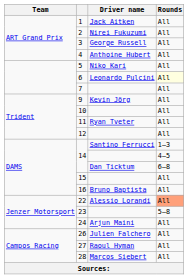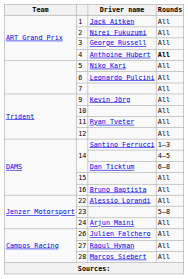(164, 55) normal -> (164, 55) bold
(164, 77) lightyellow background -> (164, 77) no background
(164, 201) lightsalmon background -> (164, 201) no background
